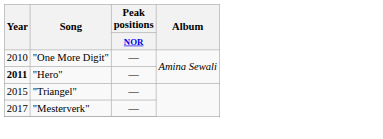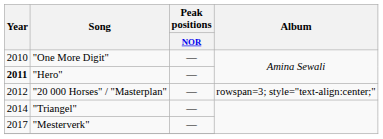+ row: (100, 91)
(17, 91) 2015 -> (17, 108) 2014
